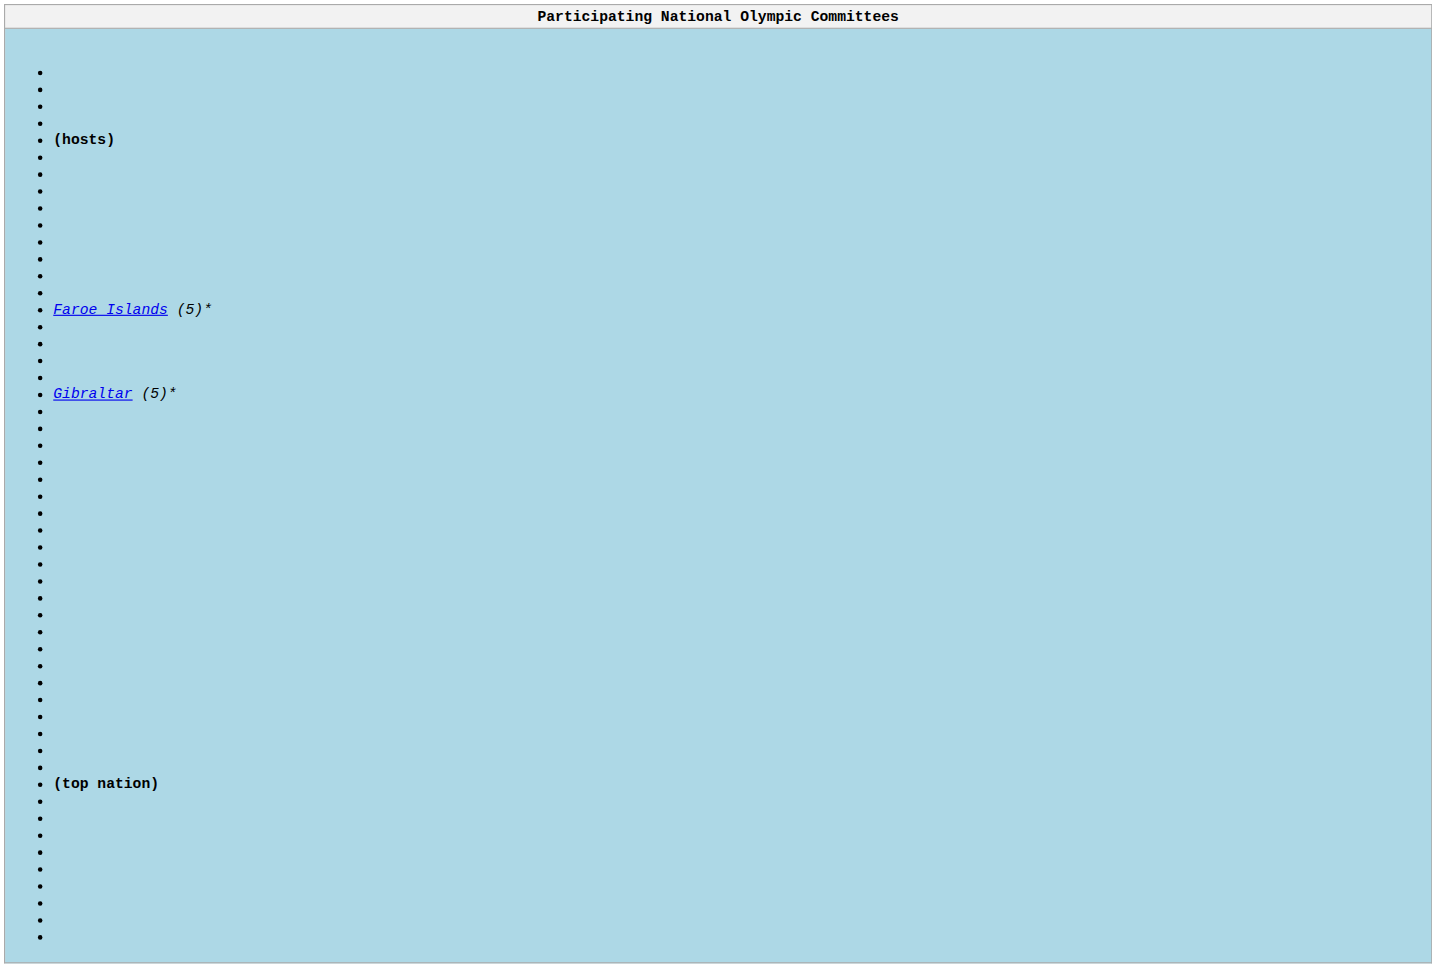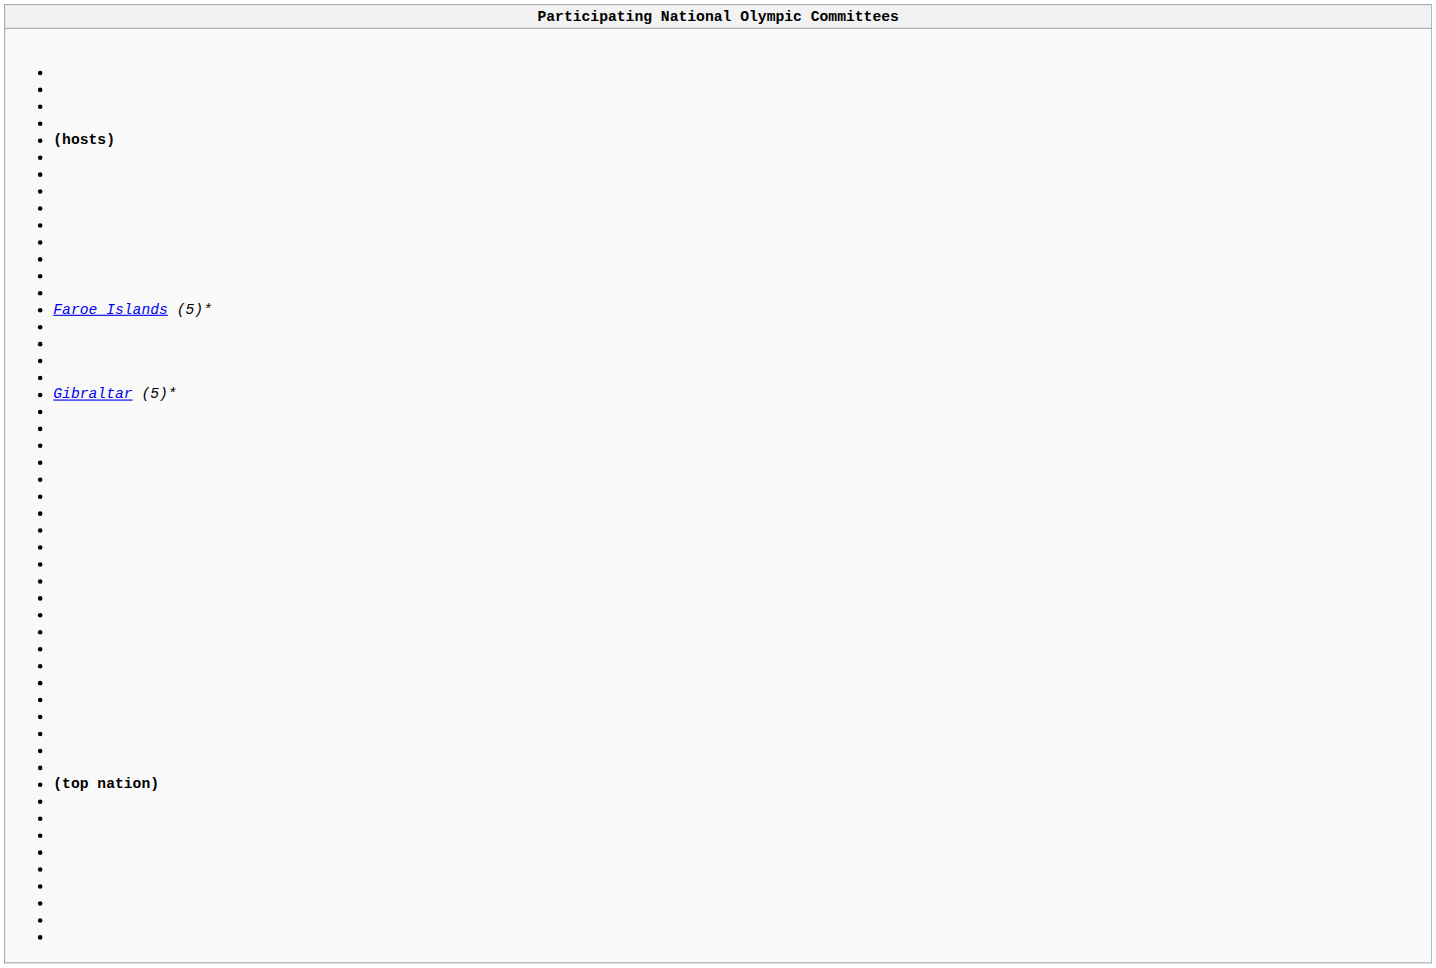(718, 504) lightblue background -> (718, 504) no background
